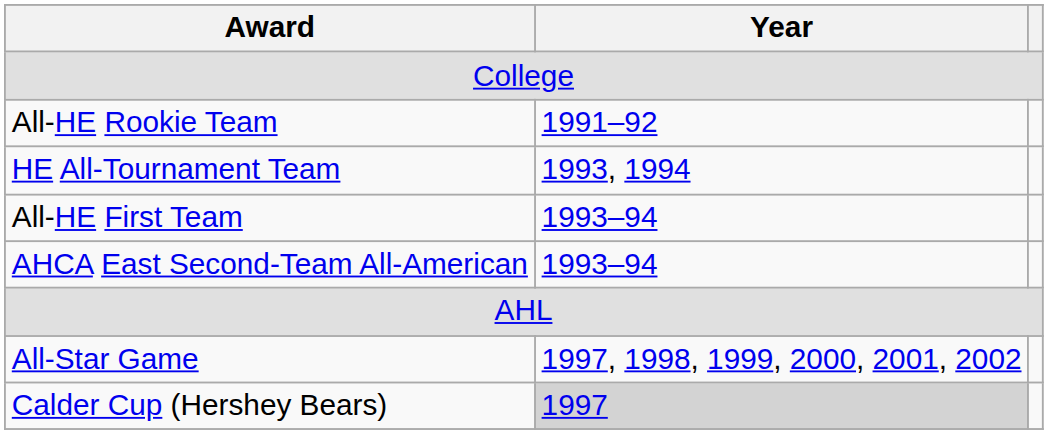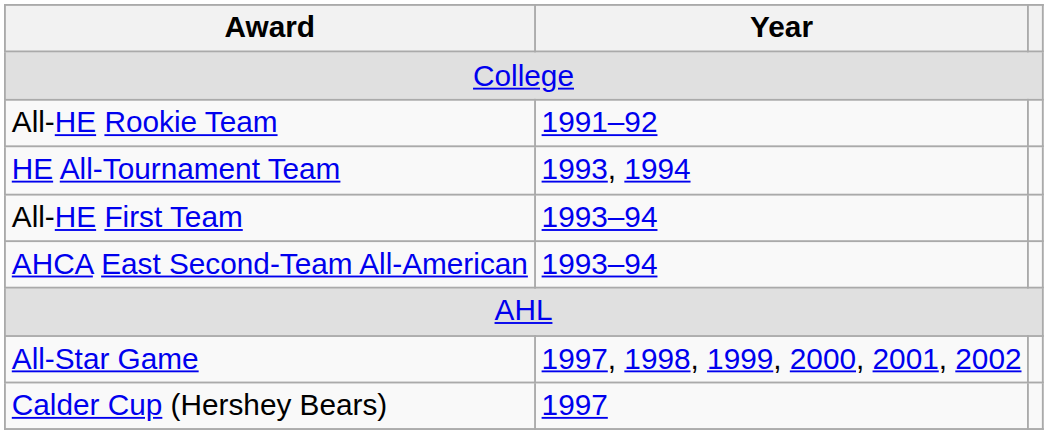(575, 405) lightgrey background -> (575, 405) no background
